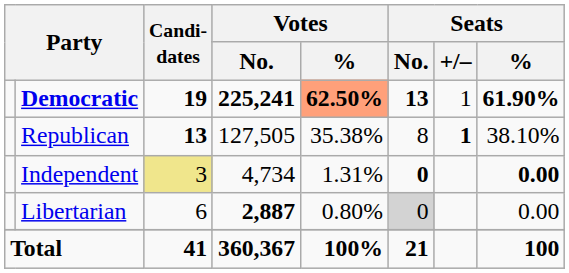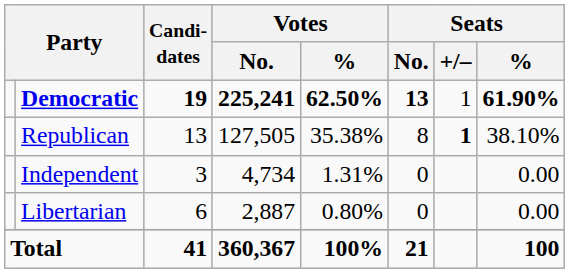(344, 98) lightsalmon background -> (344, 98) no background
(195, 135) bold -> (195, 135) normal
(201, 173) khaki background -> (201, 173) no background
(423, 173) bold -> (423, 173) normal
(539, 173) bold -> (539, 173) normal
(268, 211) bold -> (268, 211) normal
(423, 211) lightgrey background -> (423, 211) no background
